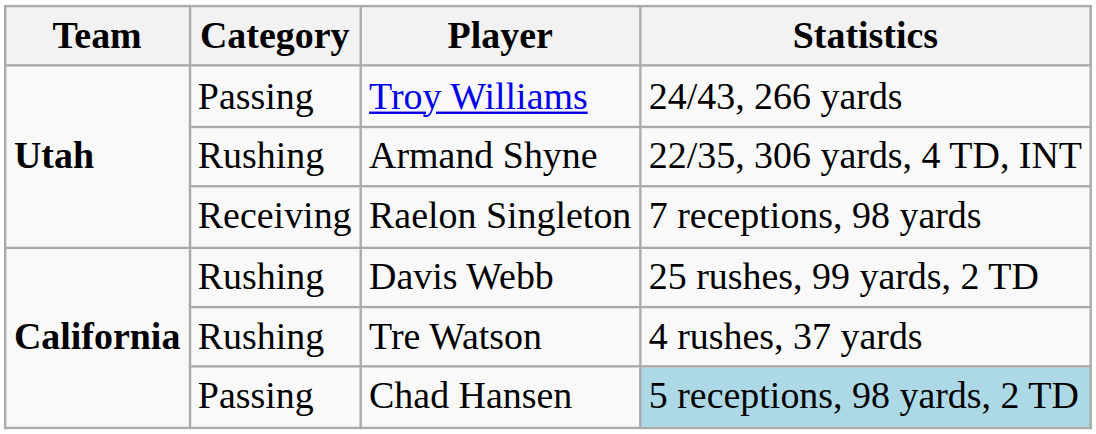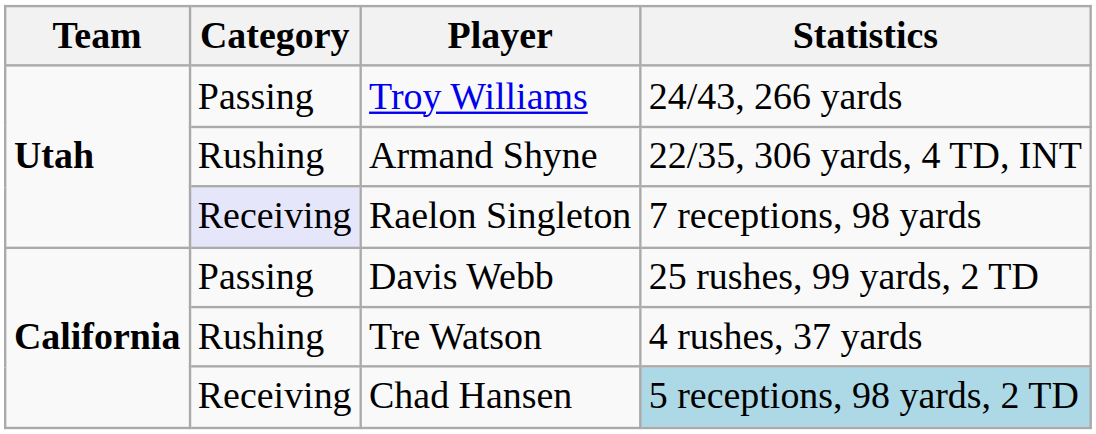(275, 215) no background -> (275, 215) lavender background
(261, 276) Rushing -> (256, 276) Passing
(256, 396) Passing -> (275, 396) Receiving
